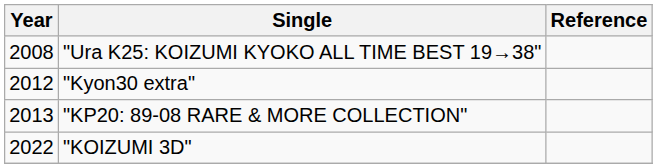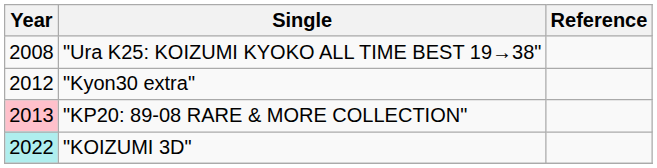(31, 115) no background -> (31, 115) pink background
(31, 147) no background -> (31, 147) paleturquoise background
